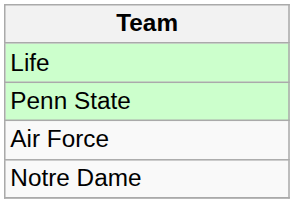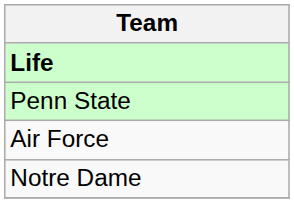(30, 62) normal -> (32, 62) bold
